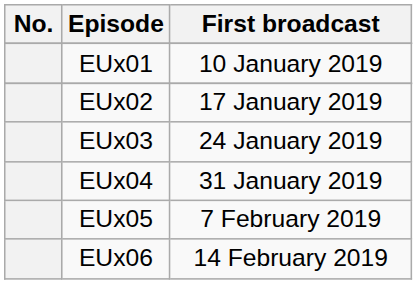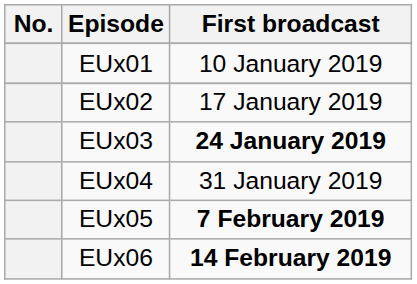(291, 141) normal -> (291, 141) bold
(291, 219) normal -> (291, 219) bold
(291, 258) normal -> (291, 258) bold
